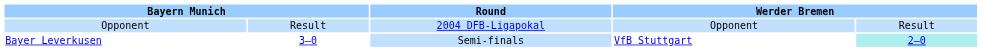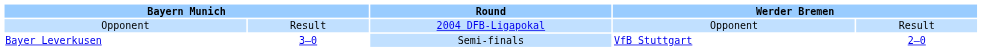(917, 40) paleturquoise background -> (917, 40) no background
